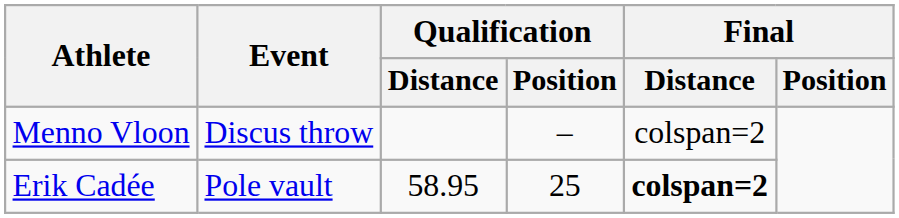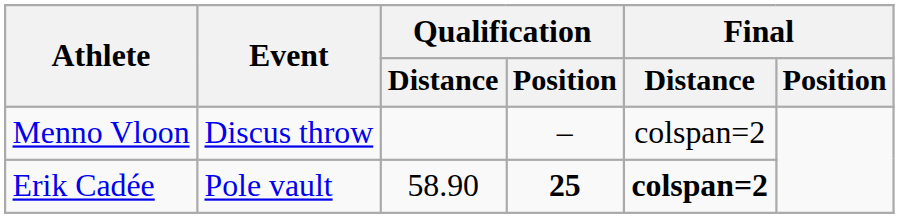(443, 185) 58.95 -> (443, 185) 58.90
(565, 185) normal -> (565, 185) bold
